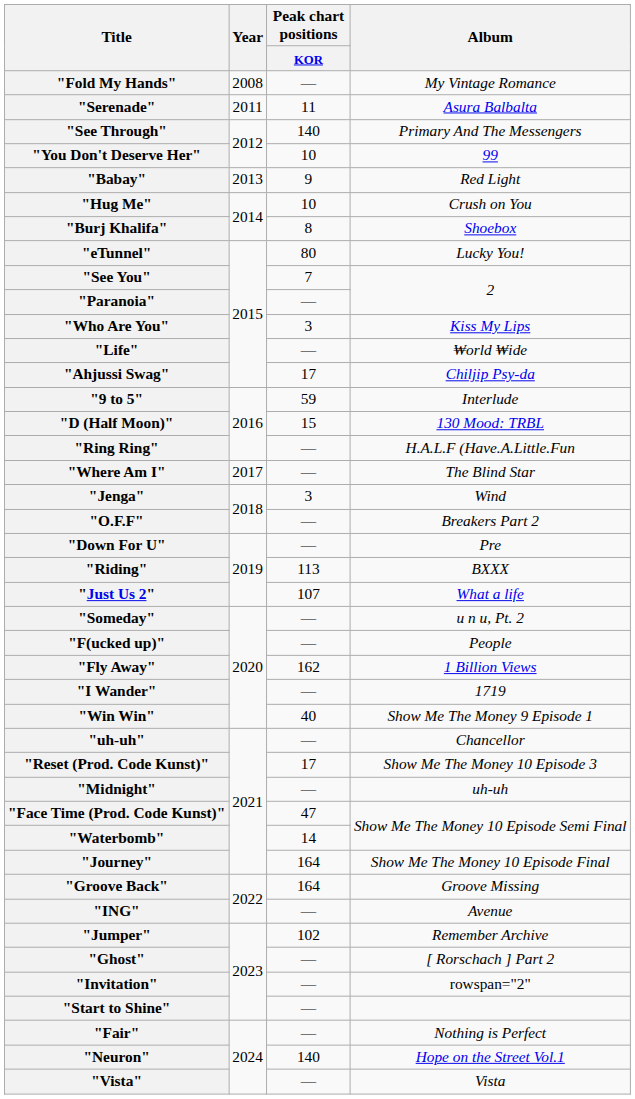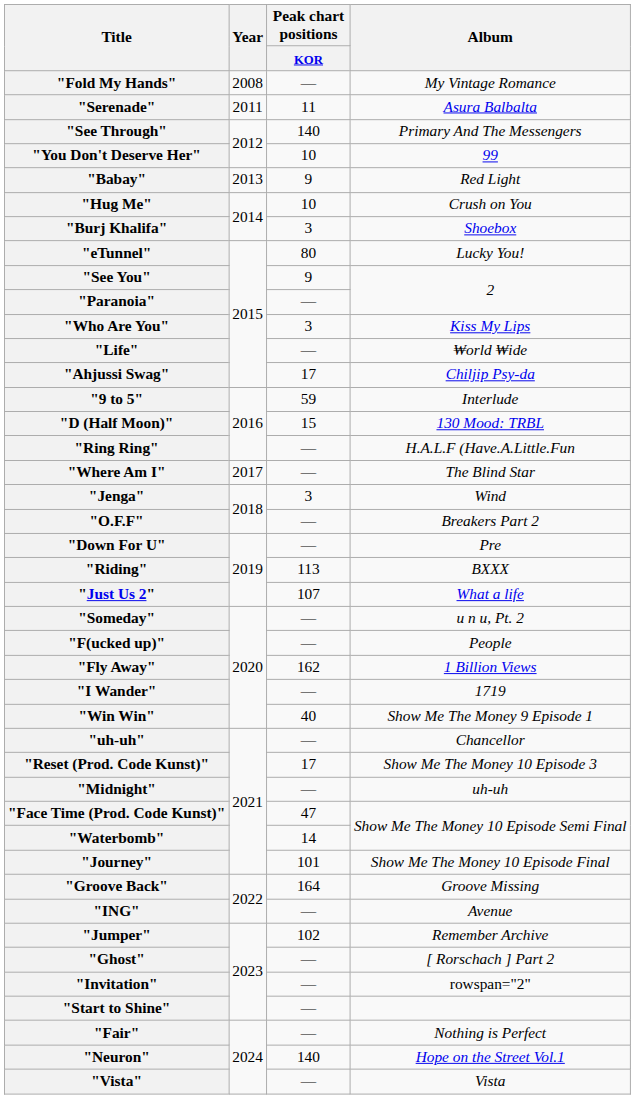(308, 228) 8 -> (308, 228) 3
(308, 277) 7 -> (308, 277) 9
(308, 862) 164 -> (308, 862) 101
